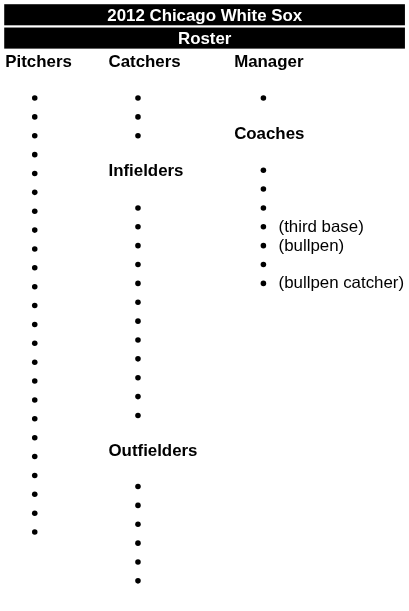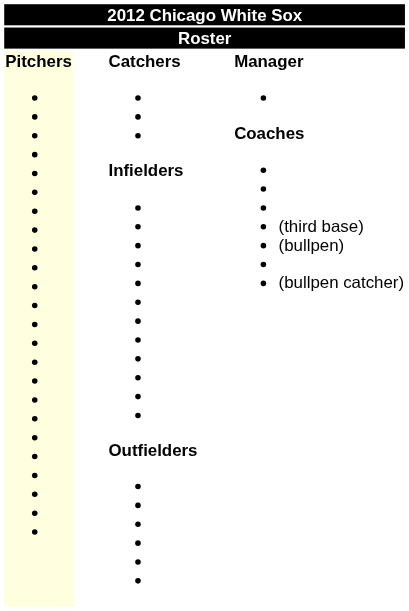(39, 296) no background -> (39, 296) lightyellow background
